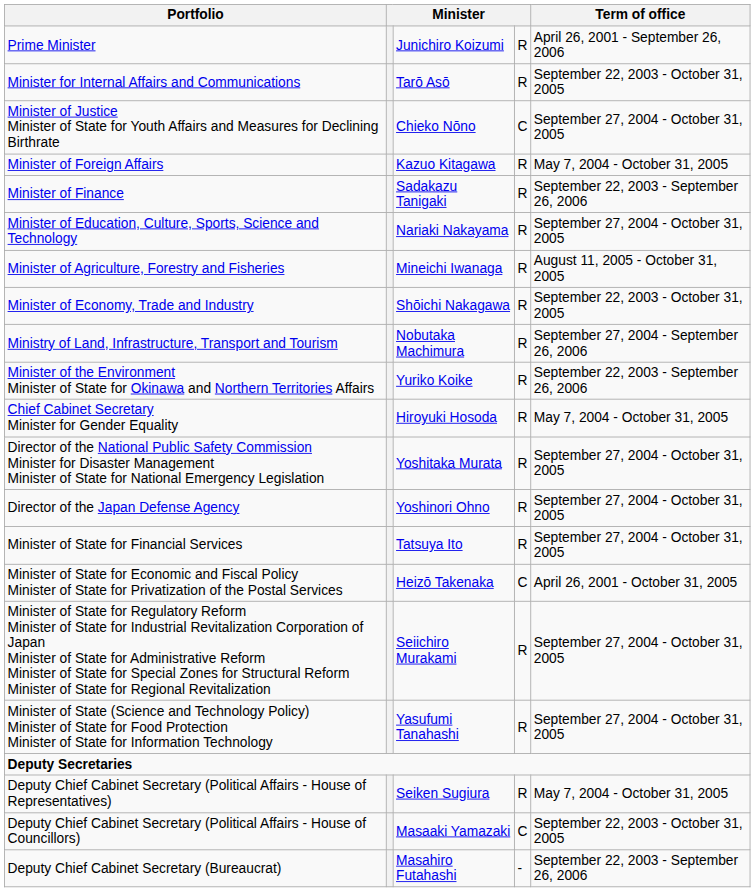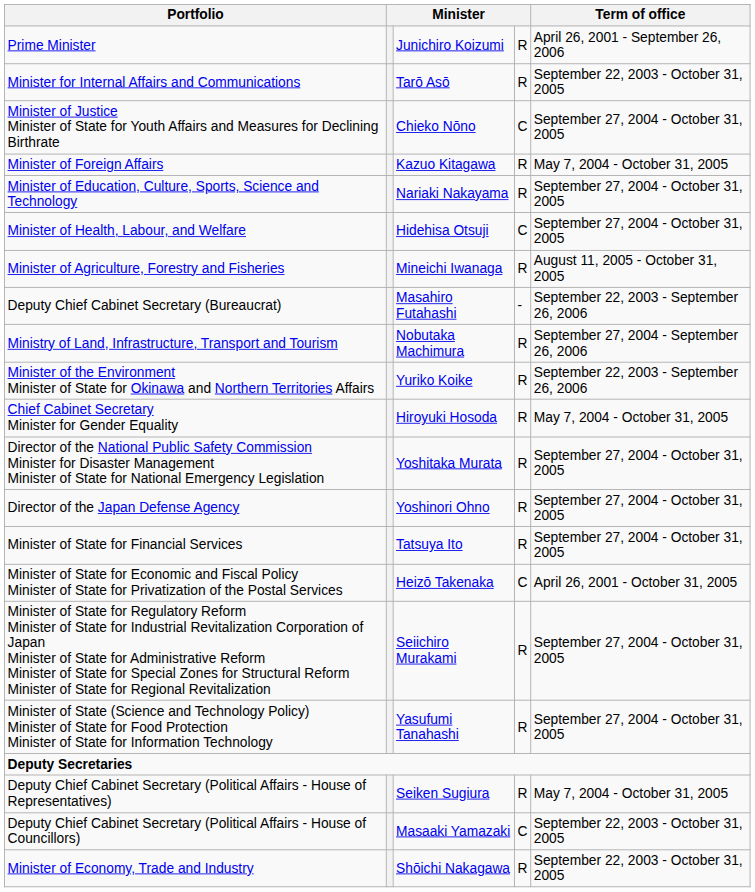- row: (66, 194)
+ row: (127, 231)
rows swapped: (131, 306) <-> (145, 868)
